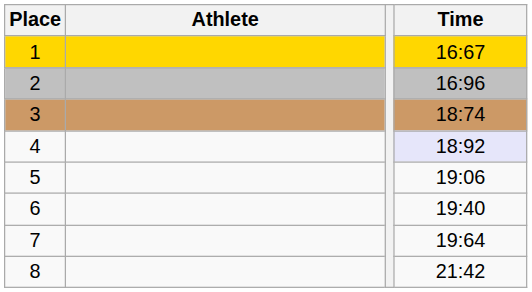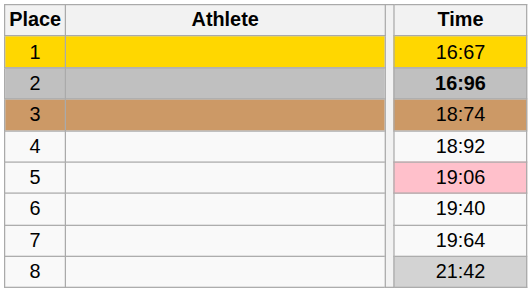(460, 83) normal -> (460, 83) bold
(460, 146) lavender background -> (460, 146) no background
(460, 177) no background -> (460, 177) pink background
(460, 271) no background -> (460, 271) lightgrey background
